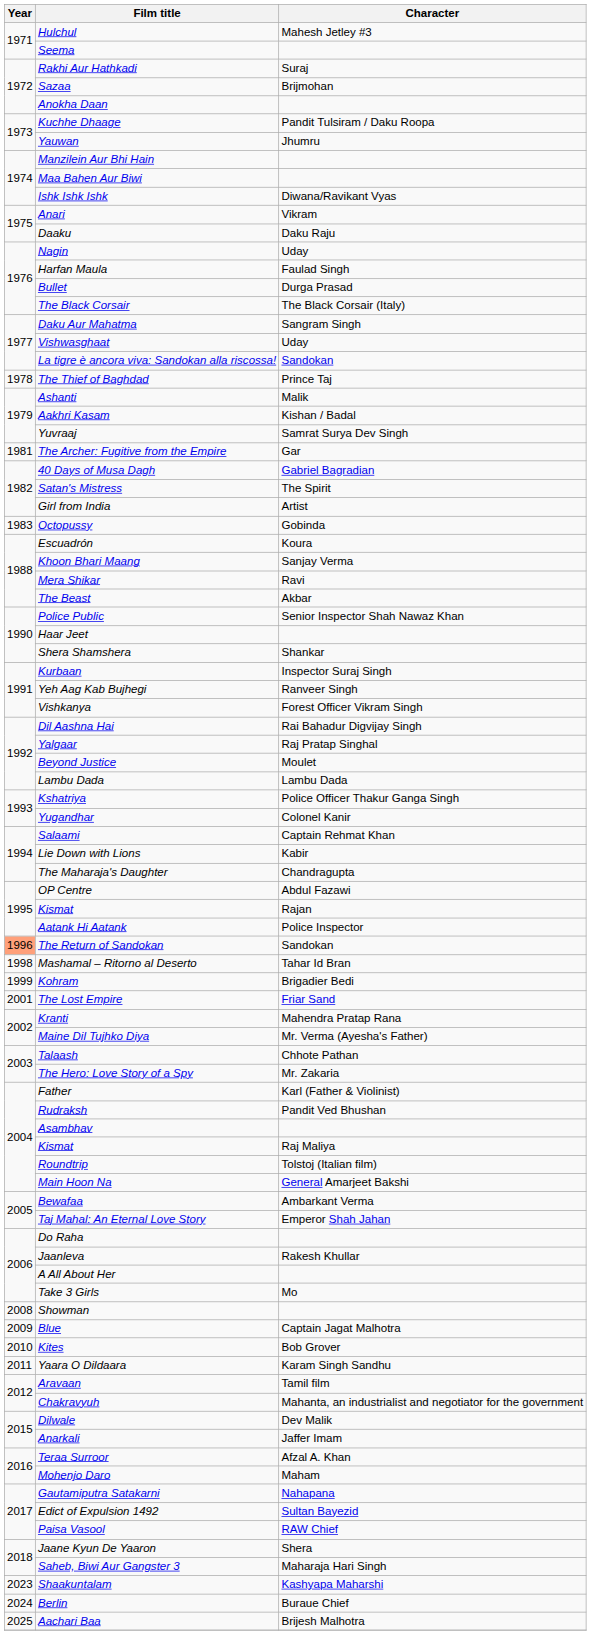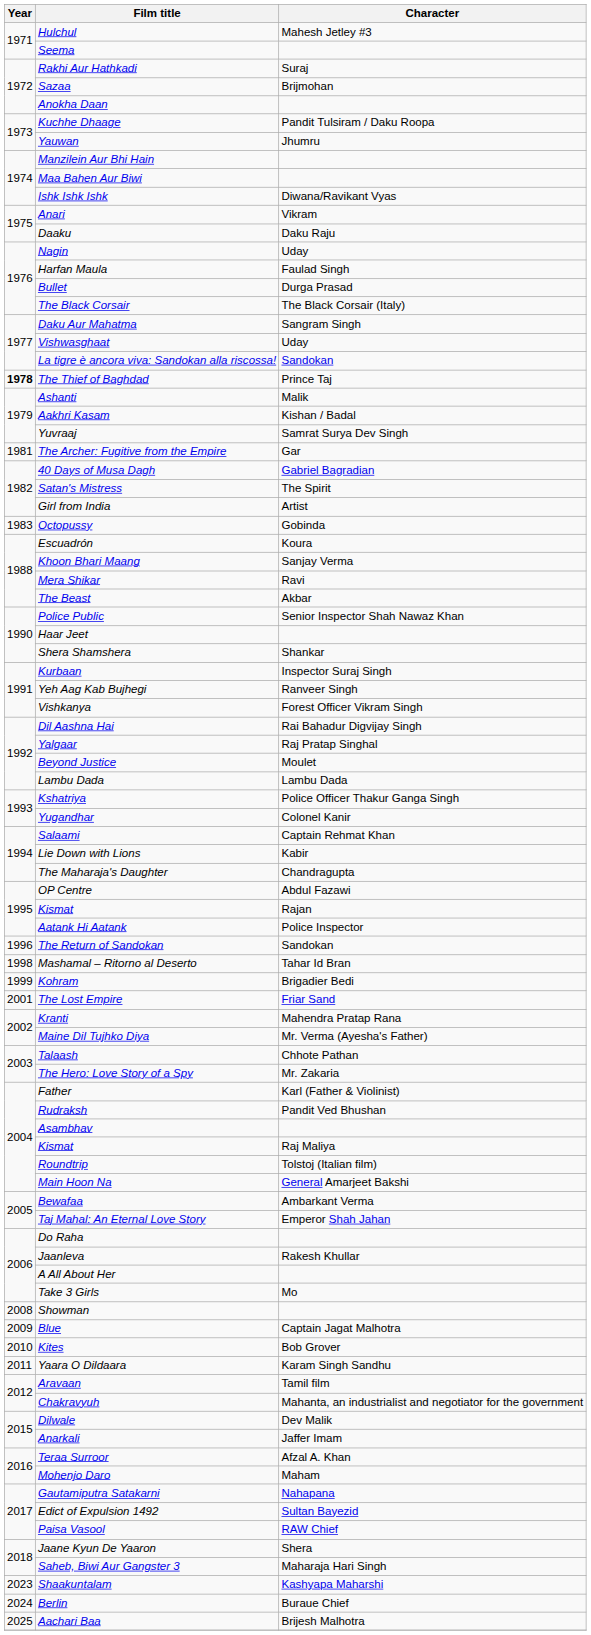(20, 379) normal -> (20, 379) bold
(20, 945) lightsalmon background -> (20, 945) no background
